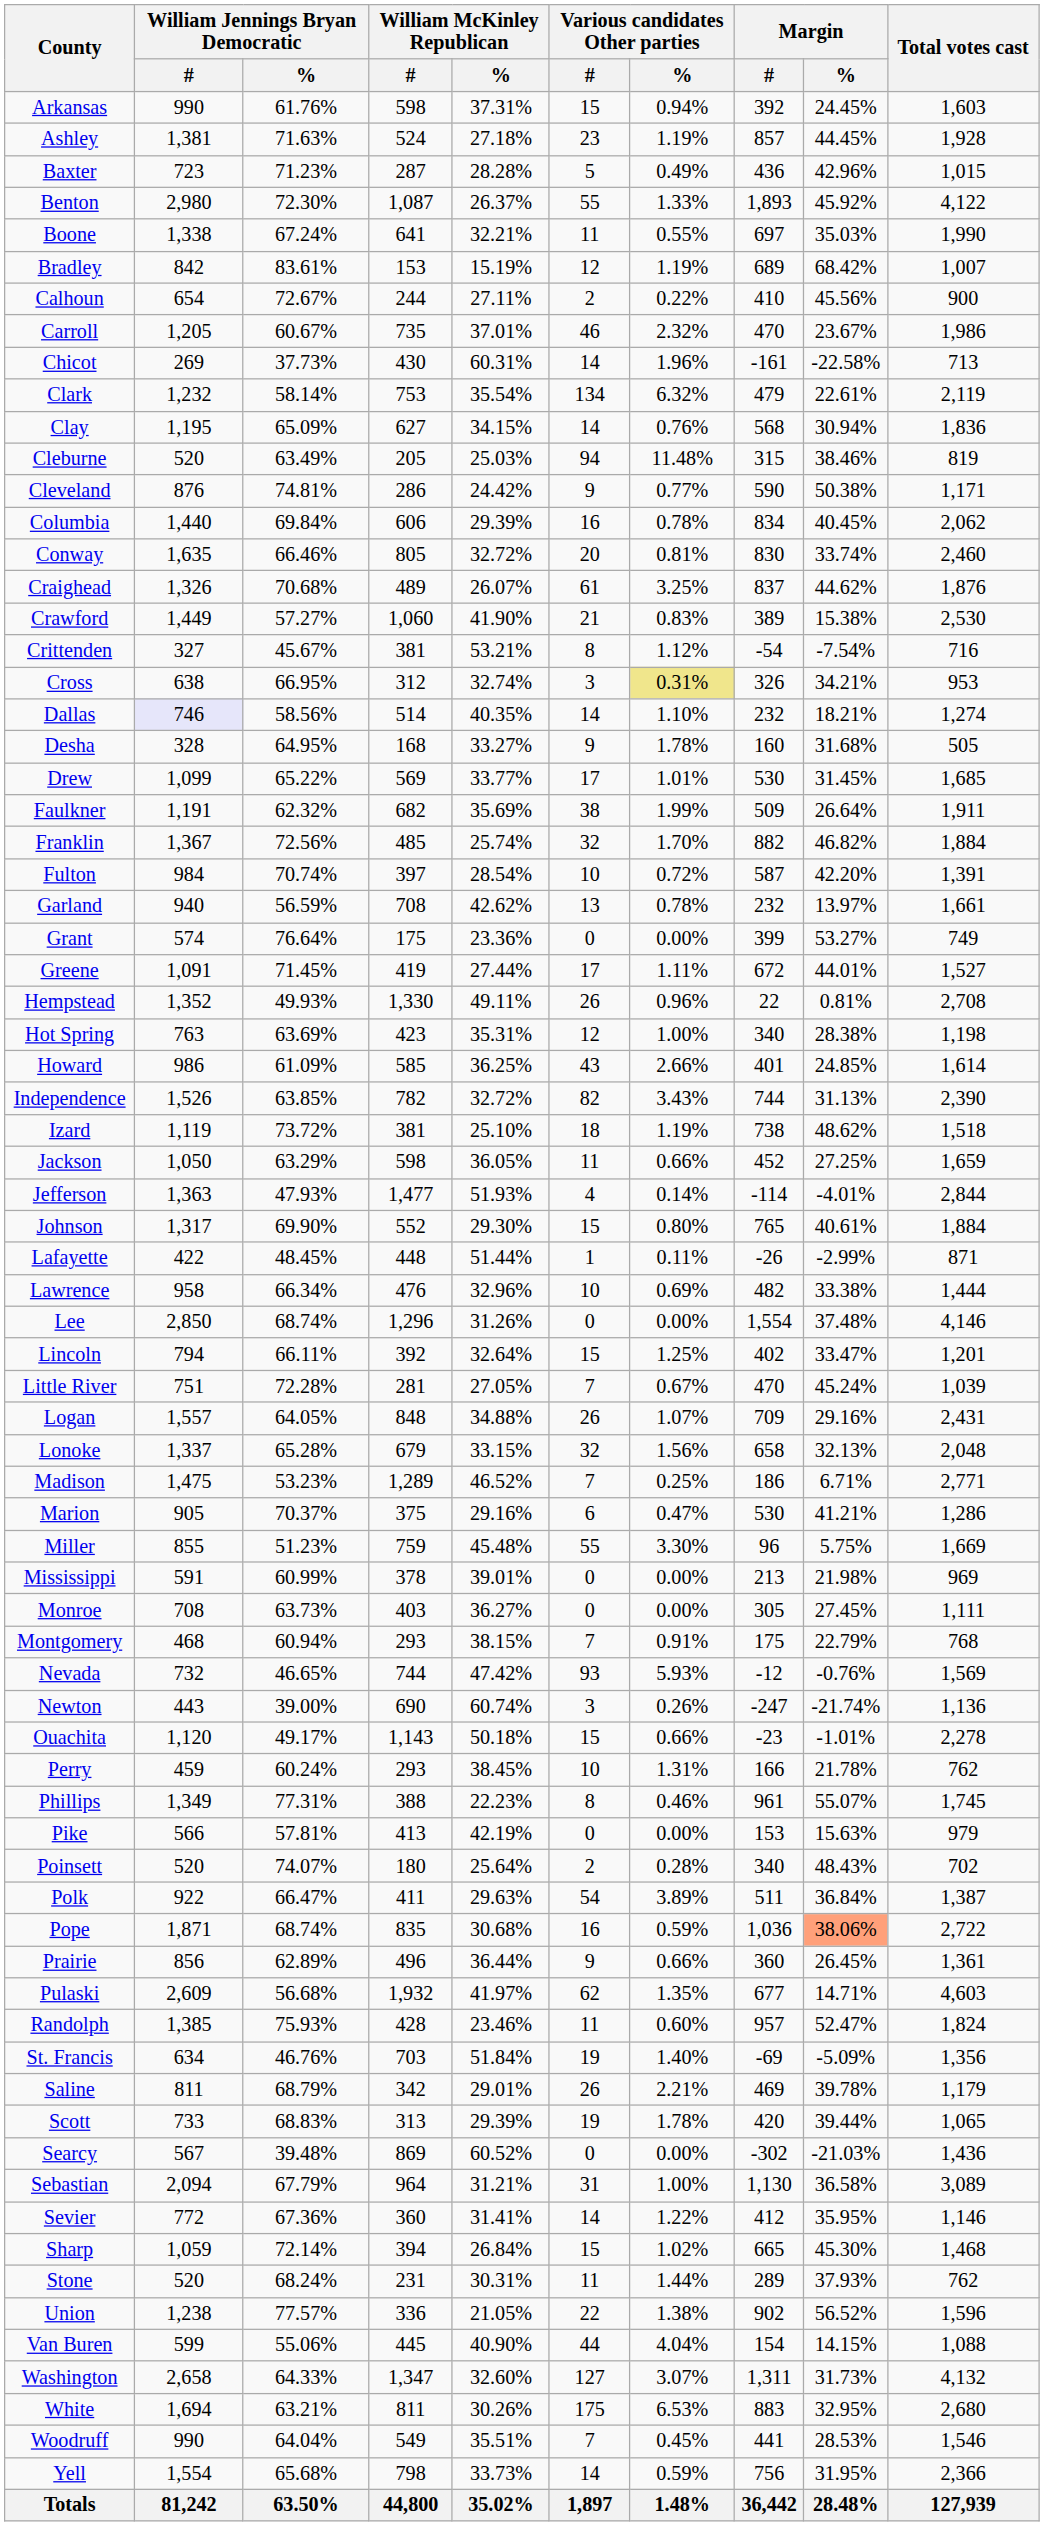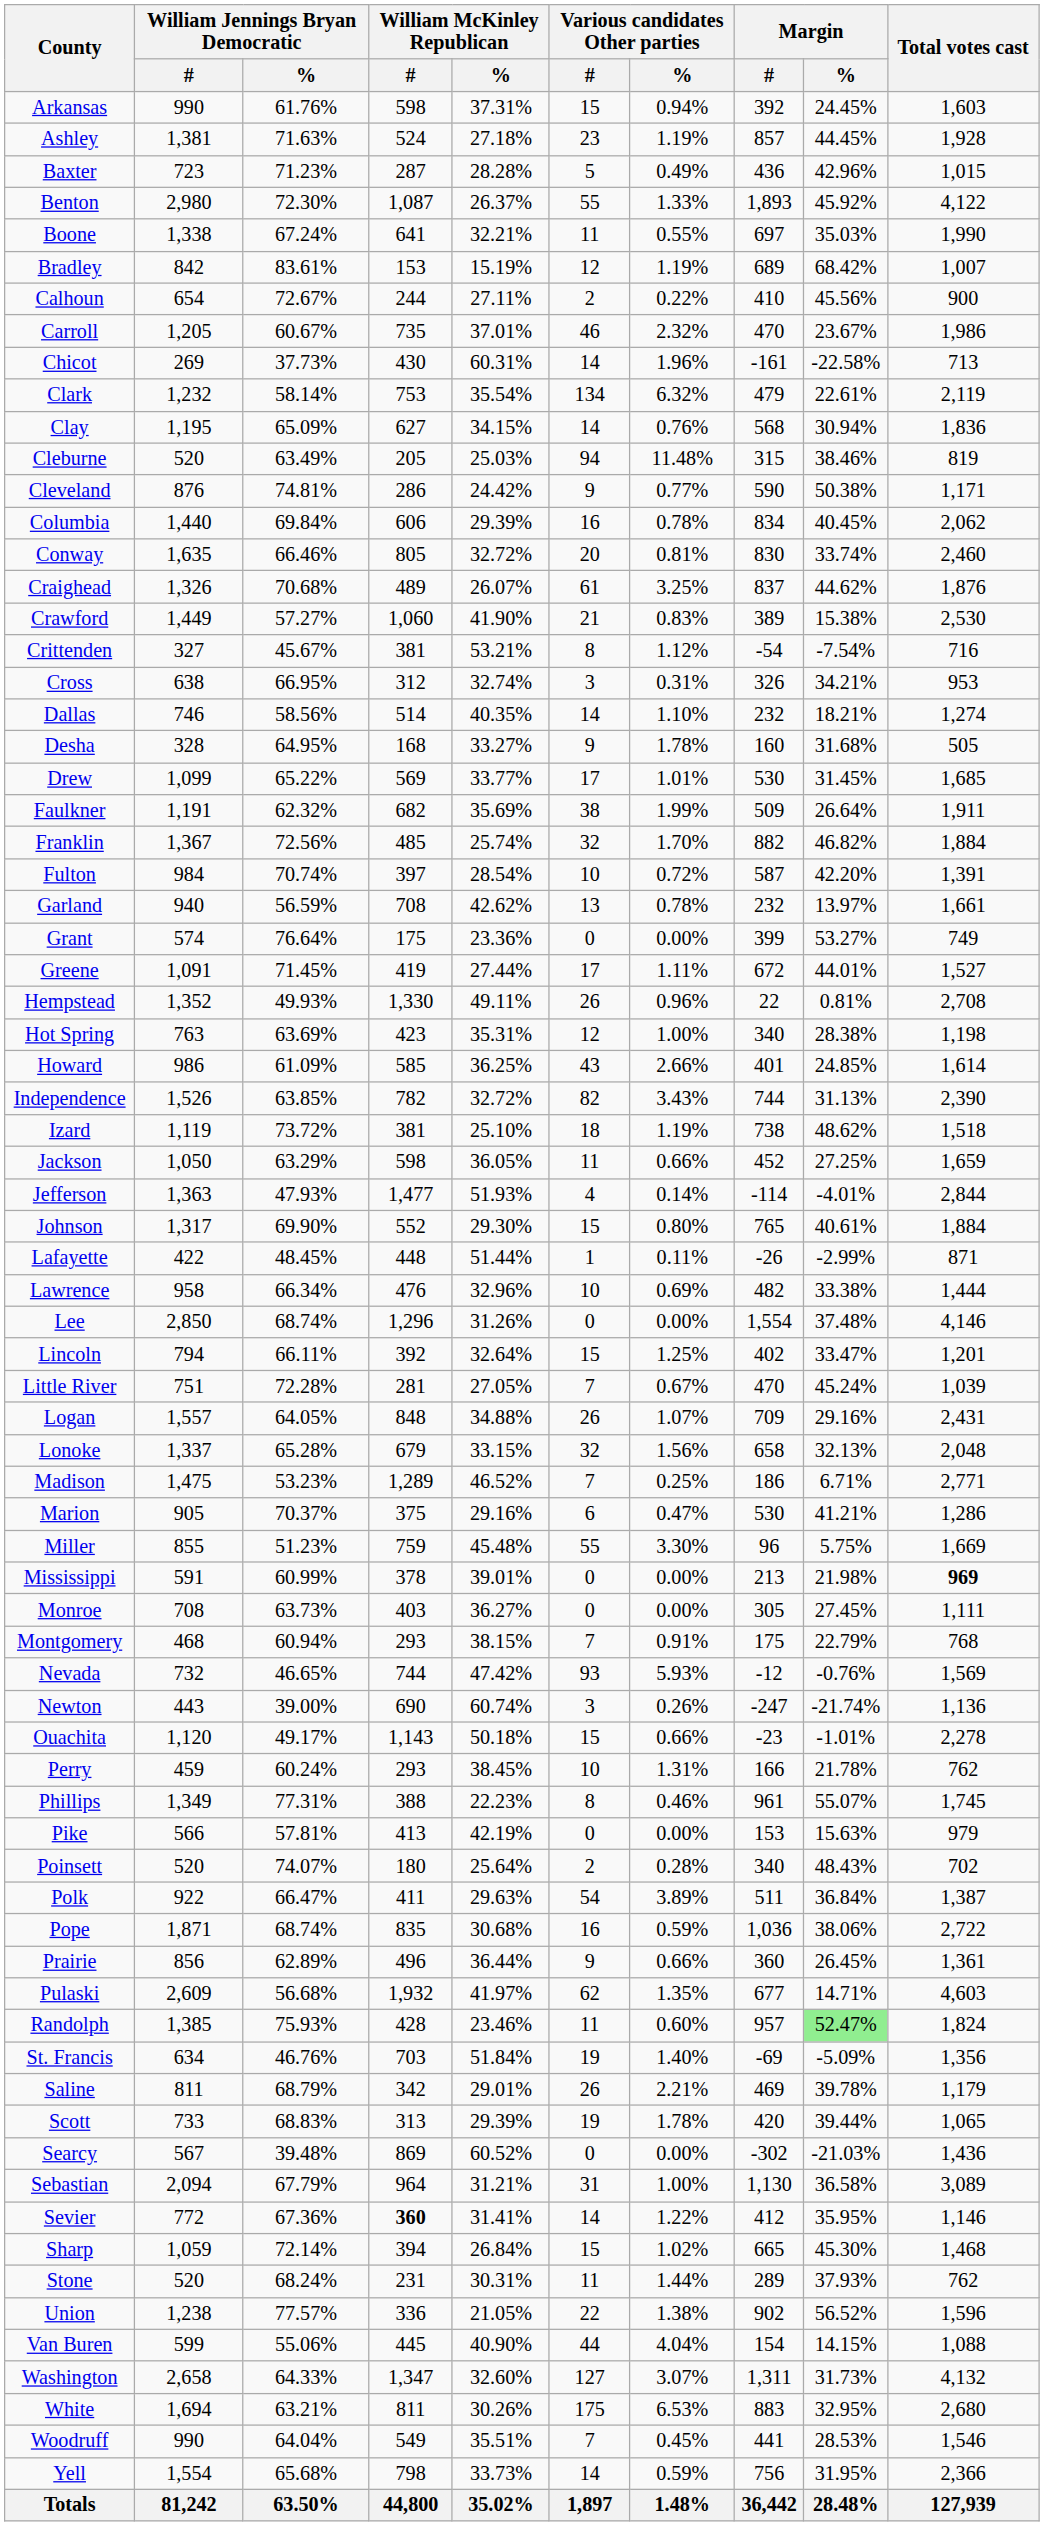(682, 682) khaki background -> (682, 682) no background
(189, 714) lavender background -> (189, 714) no background
(963, 1577) normal -> (963, 1577) bold
(846, 1929) lightsalmon background -> (846, 1929) no background
(846, 2025) no background -> (846, 2025) lightgreen background
(411, 2217) normal -> (411, 2217) bold
